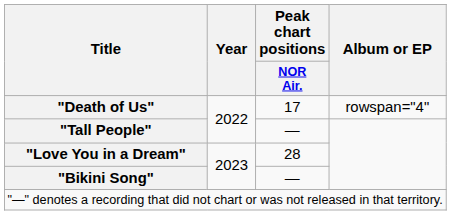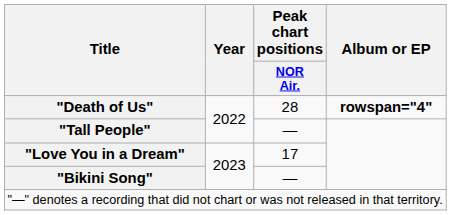(292, 107) 17 -> (290, 107) 28
(387, 107) normal -> (386, 107) bold
(292, 154) 28 -> (290, 154) 17
